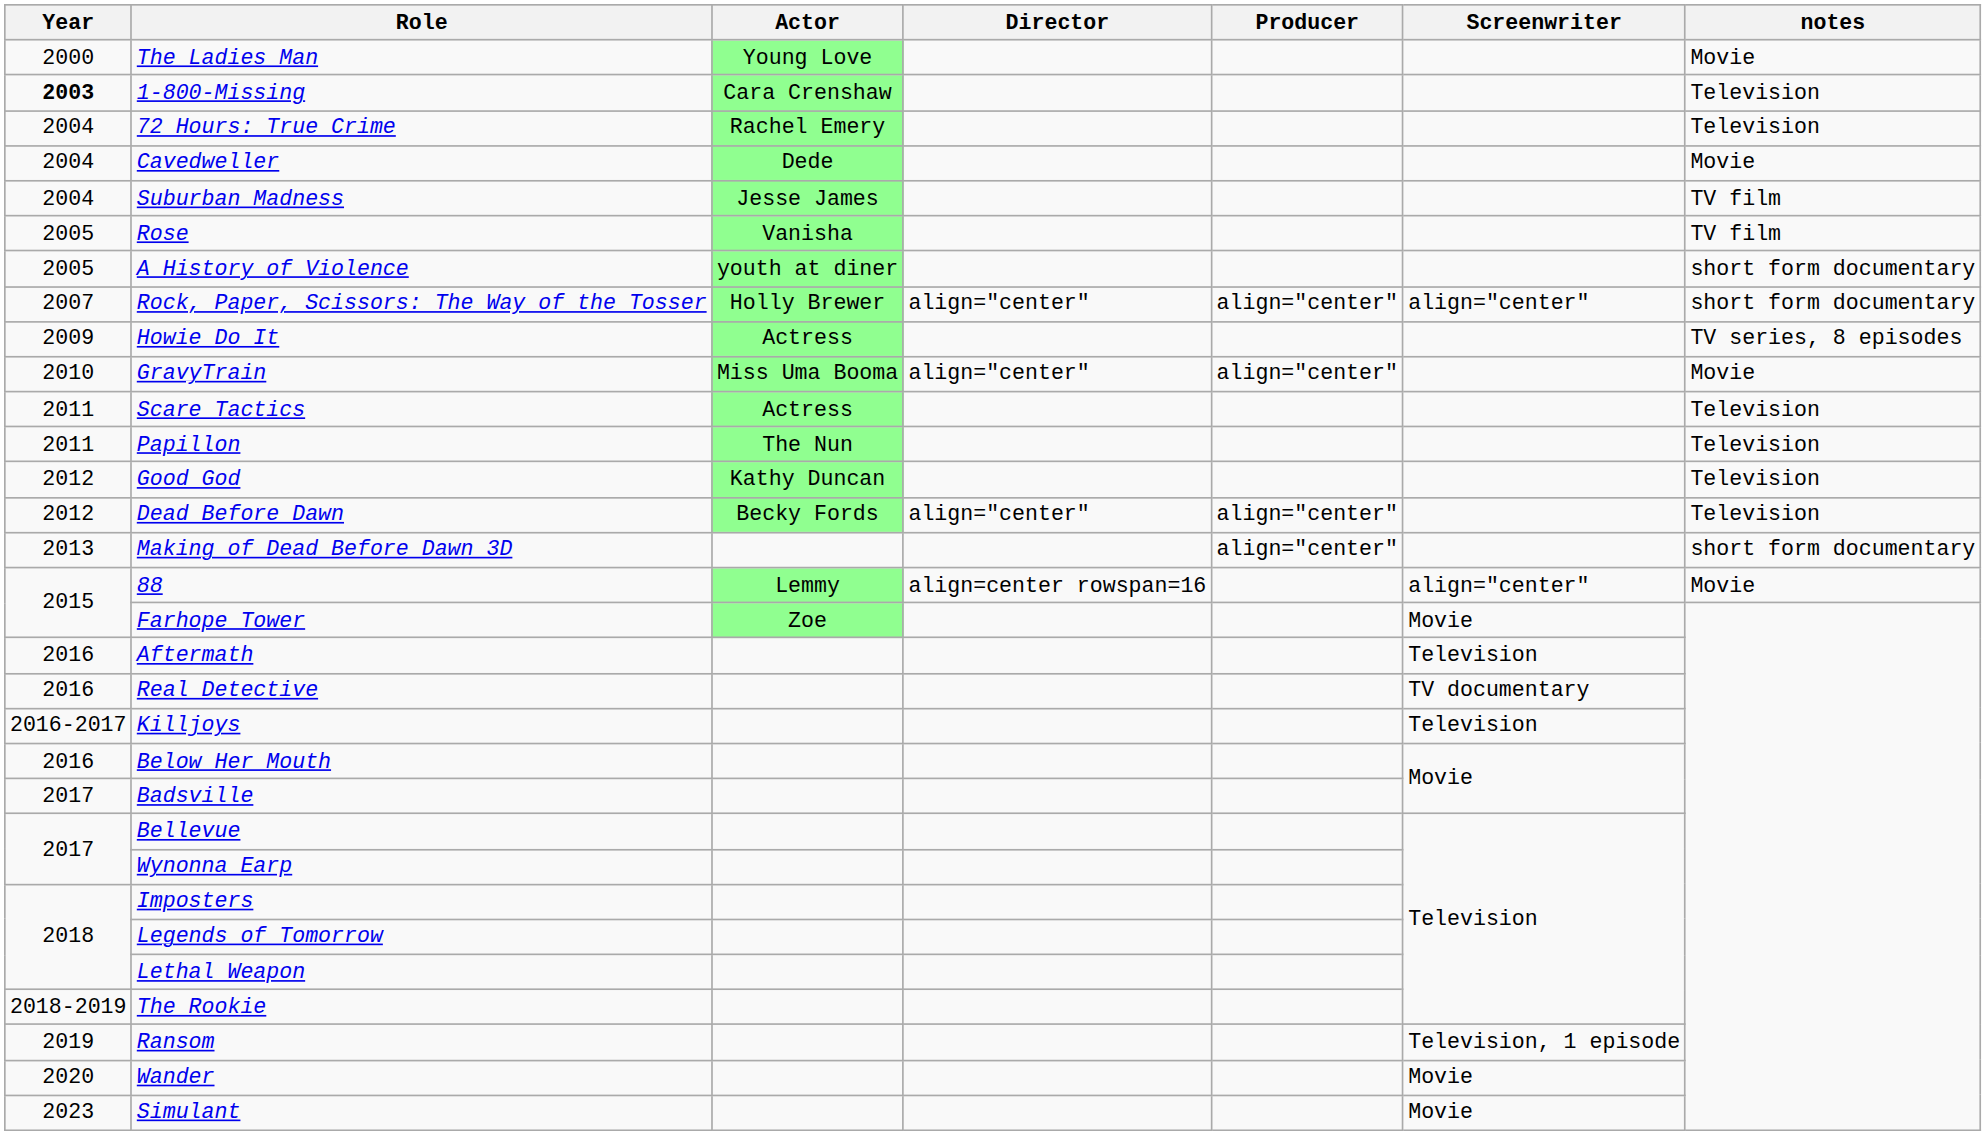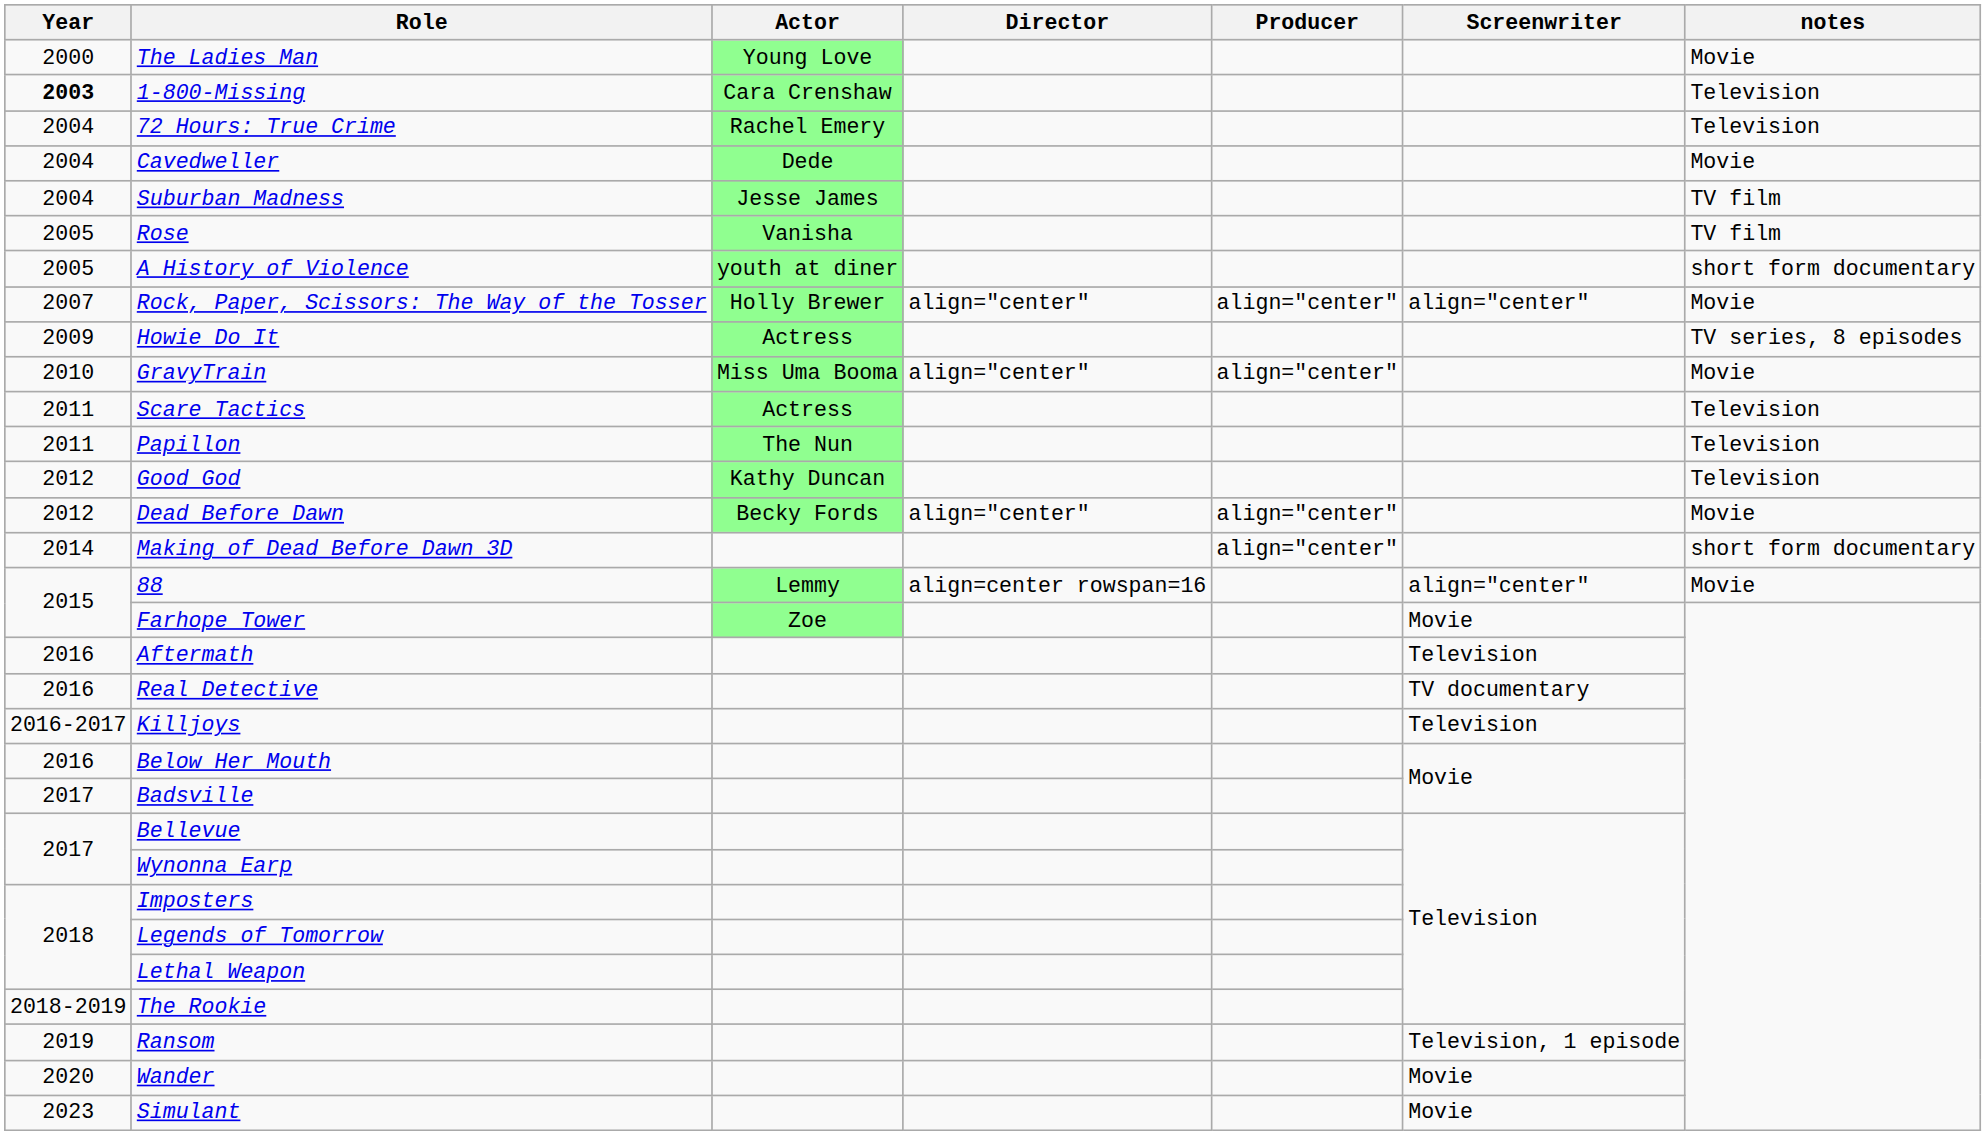(1833, 304) short form documentary -> (1723, 304) Movie
(1755, 515) Television -> (1723, 515) Movie
(68, 550) 2013 -> (68, 550) 2014
